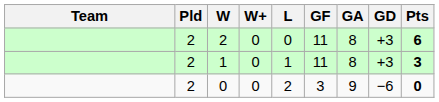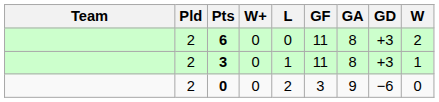columns swapped: (223, 17) <-> (417, 17)
